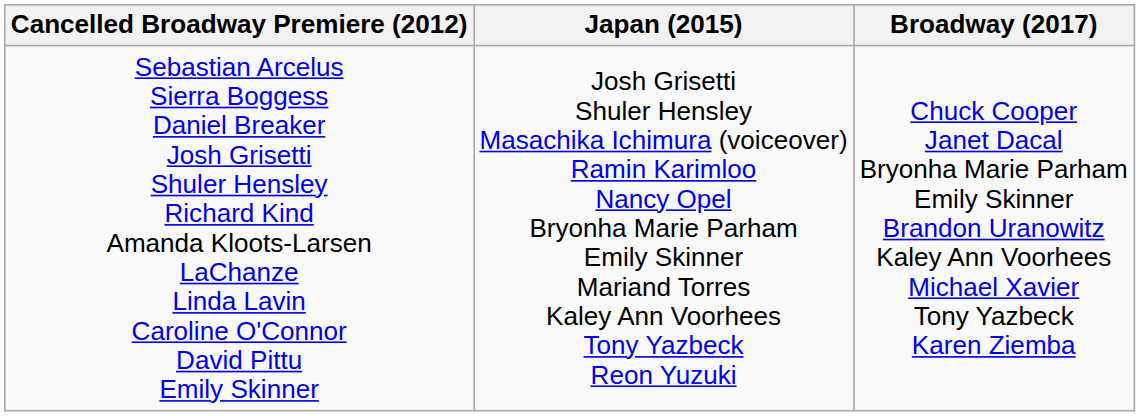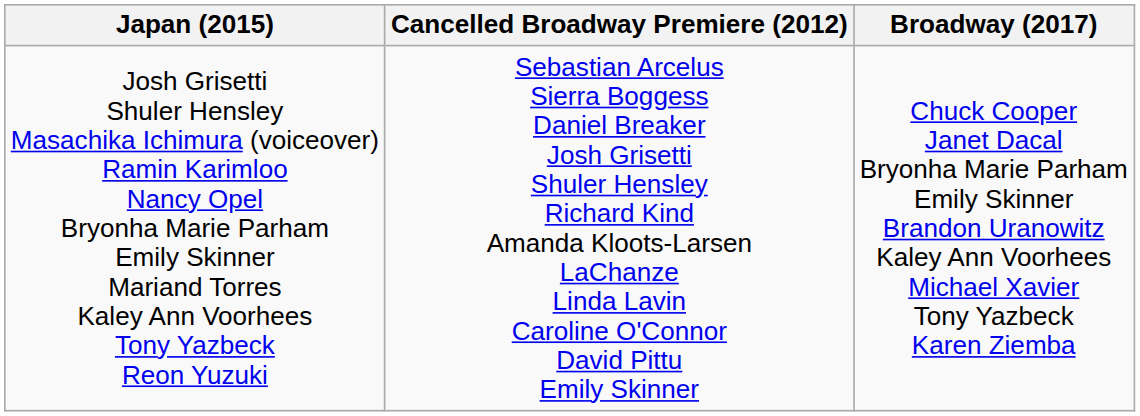columns swapped: (239, 25) <-> (664, 25)
